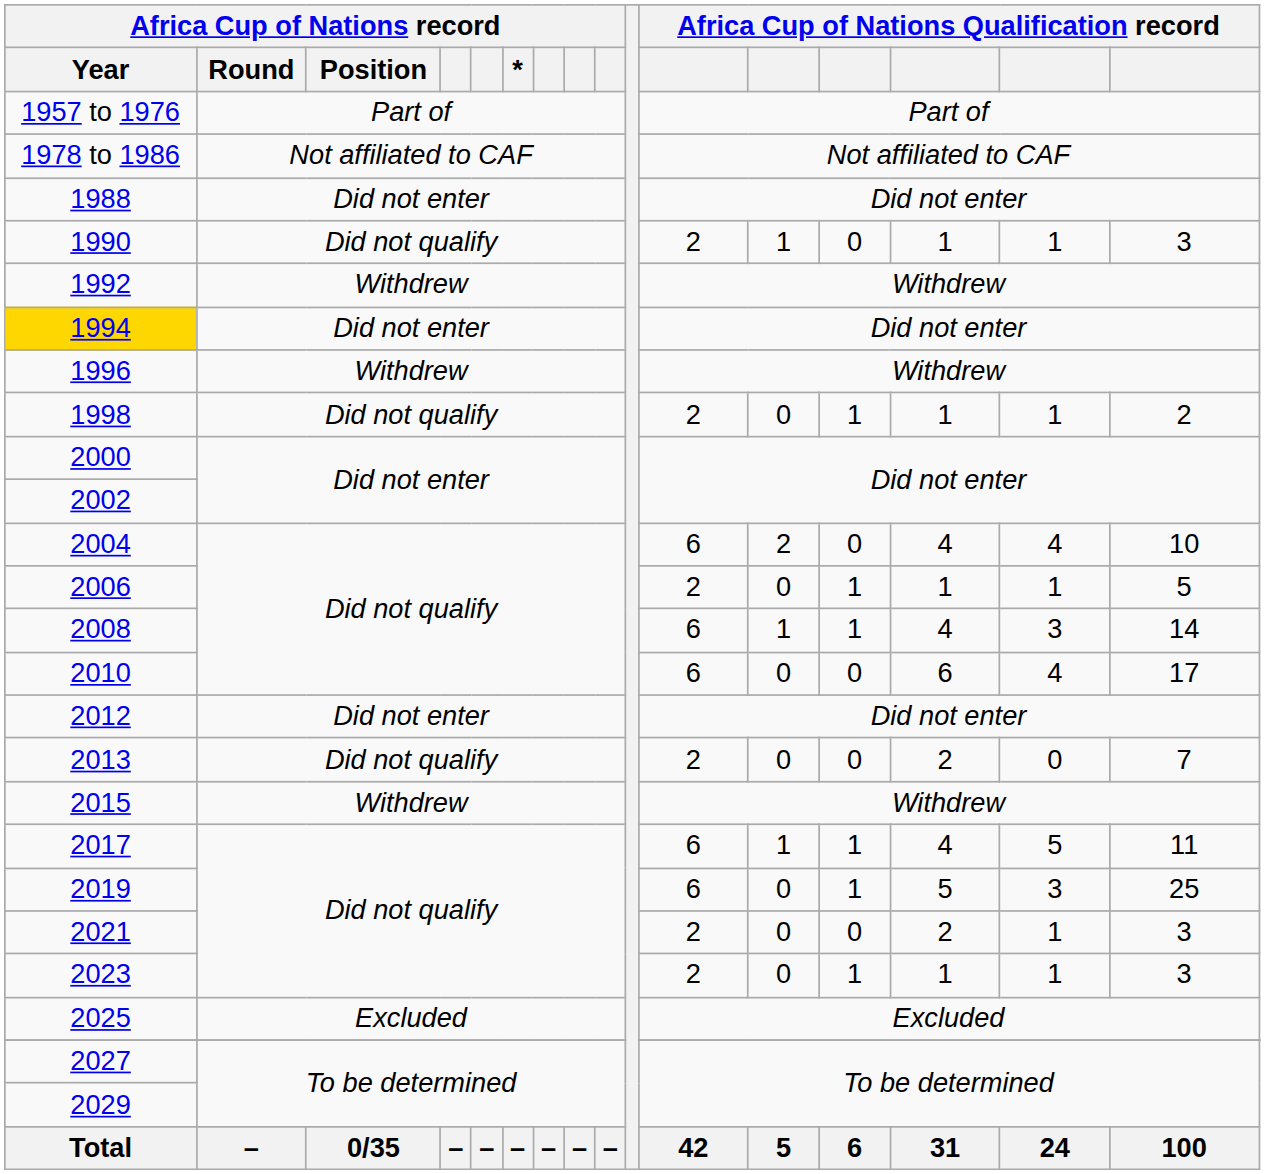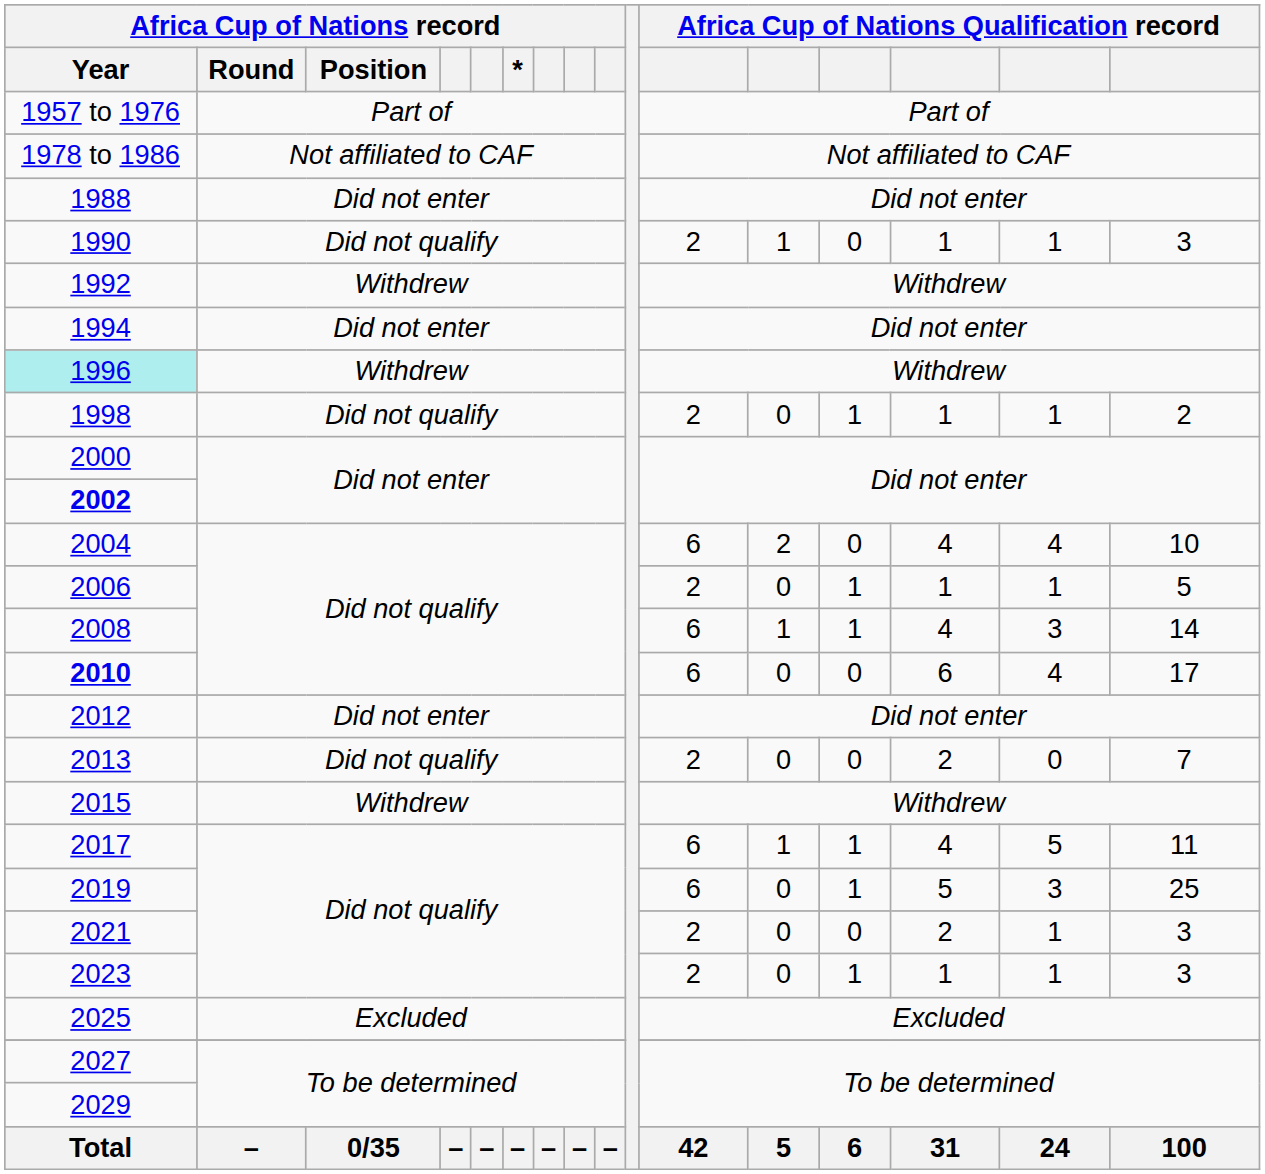(101, 328) gold background -> (101, 328) no background
(101, 371) no background -> (101, 371) paleturquoise background
(101, 500) normal -> (101, 500) bold
(101, 673) normal -> (101, 673) bold
